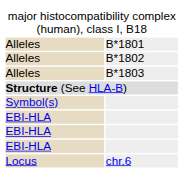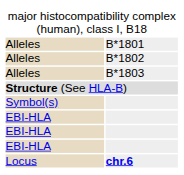(118, 161) normal -> (119, 161) bold
